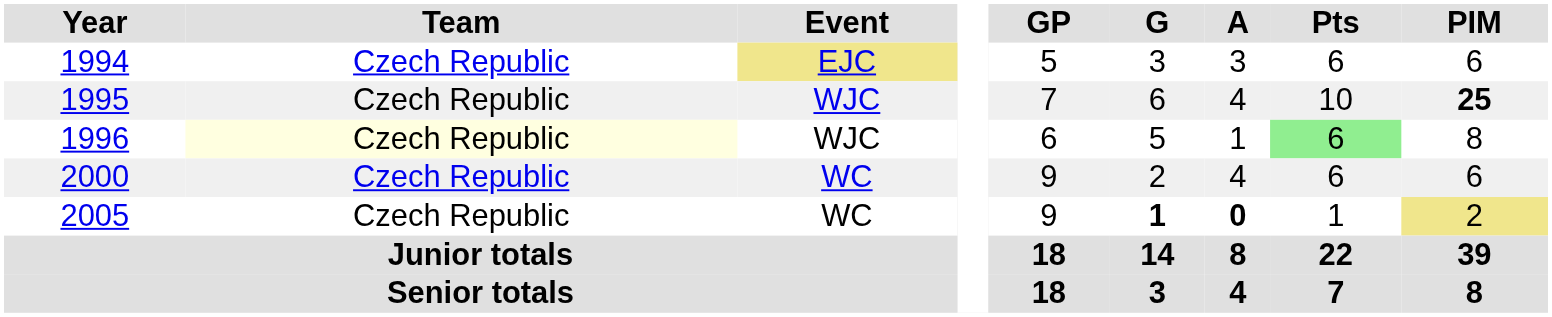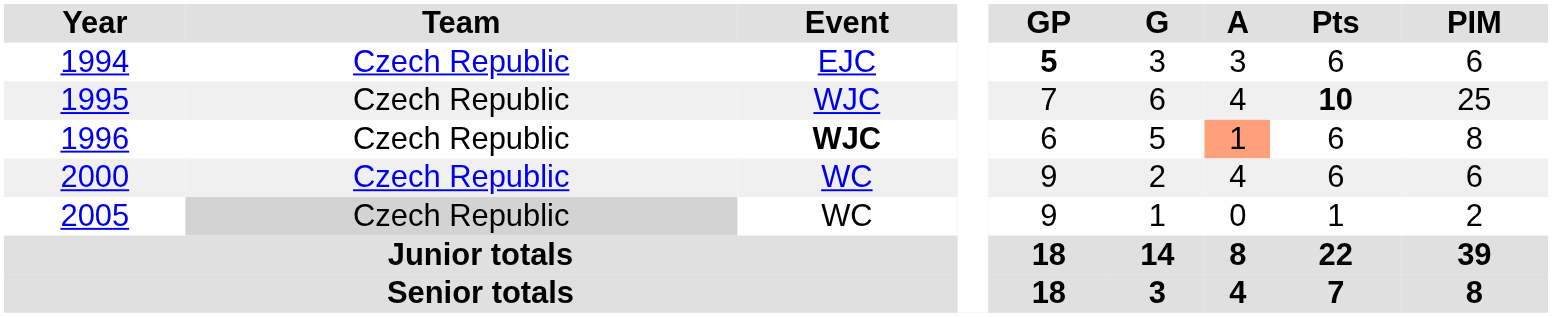(847, 61) khaki background -> (847, 61) no background
(1049, 61) normal -> (1049, 61) bold
(1336, 100) normal -> (1336, 100) bold
(1474, 100) bold -> (1474, 100) normal
(461, 138) lightyellow background -> (461, 138) no background
(847, 138) normal -> (847, 138) bold
(1238, 138) no background -> (1238, 138) lightsalmon background
(1336, 138) lightgreen background -> (1336, 138) no background
(461, 215) no background -> (461, 215) lightgrey background
(1157, 215) bold -> (1157, 215) normal
(1238, 215) bold -> (1238, 215) normal
(1474, 215) khaki background -> (1474, 215) no background
